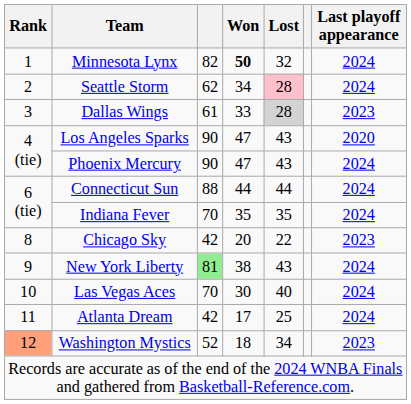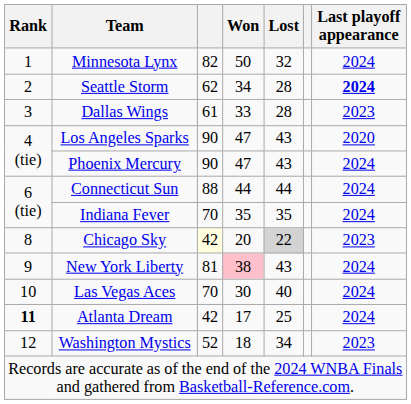(243, 61) bold -> (243, 61) normal
(284, 86) pink background -> (284, 86) no background
(359, 86) normal -> (359, 86) bold
(284, 112) lightgrey background -> (284, 112) no background
(210, 240) no background -> (210, 240) lightyellow background
(284, 240) no background -> (284, 240) lightgrey background
(210, 266) lightgreen background -> (210, 266) no background
(243, 266) no background -> (243, 266) pink background
(28, 317) normal -> (28, 317) bold
(28, 343) lightsalmon background -> (28, 343) no background
